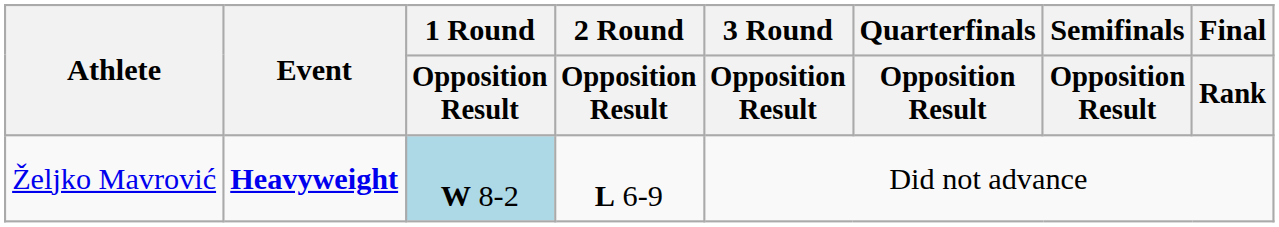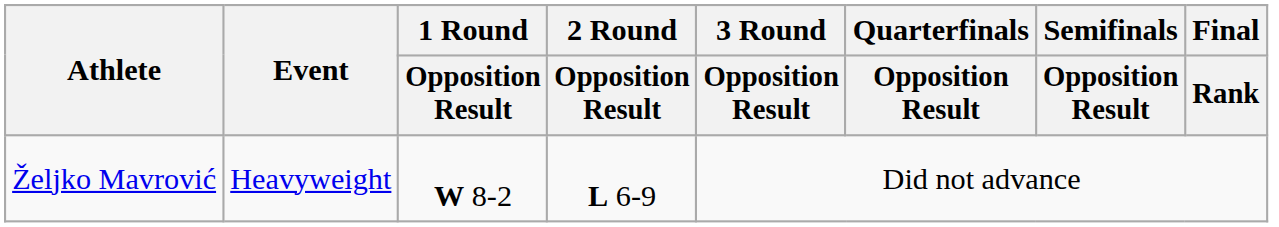(314, 178) bold -> (311, 178) normal
(480, 196) lightblue background -> (473, 196) no background
